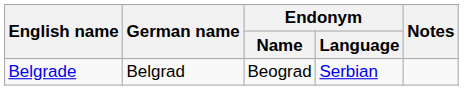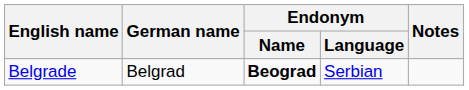(280, 71) normal -> (282, 71) bold
